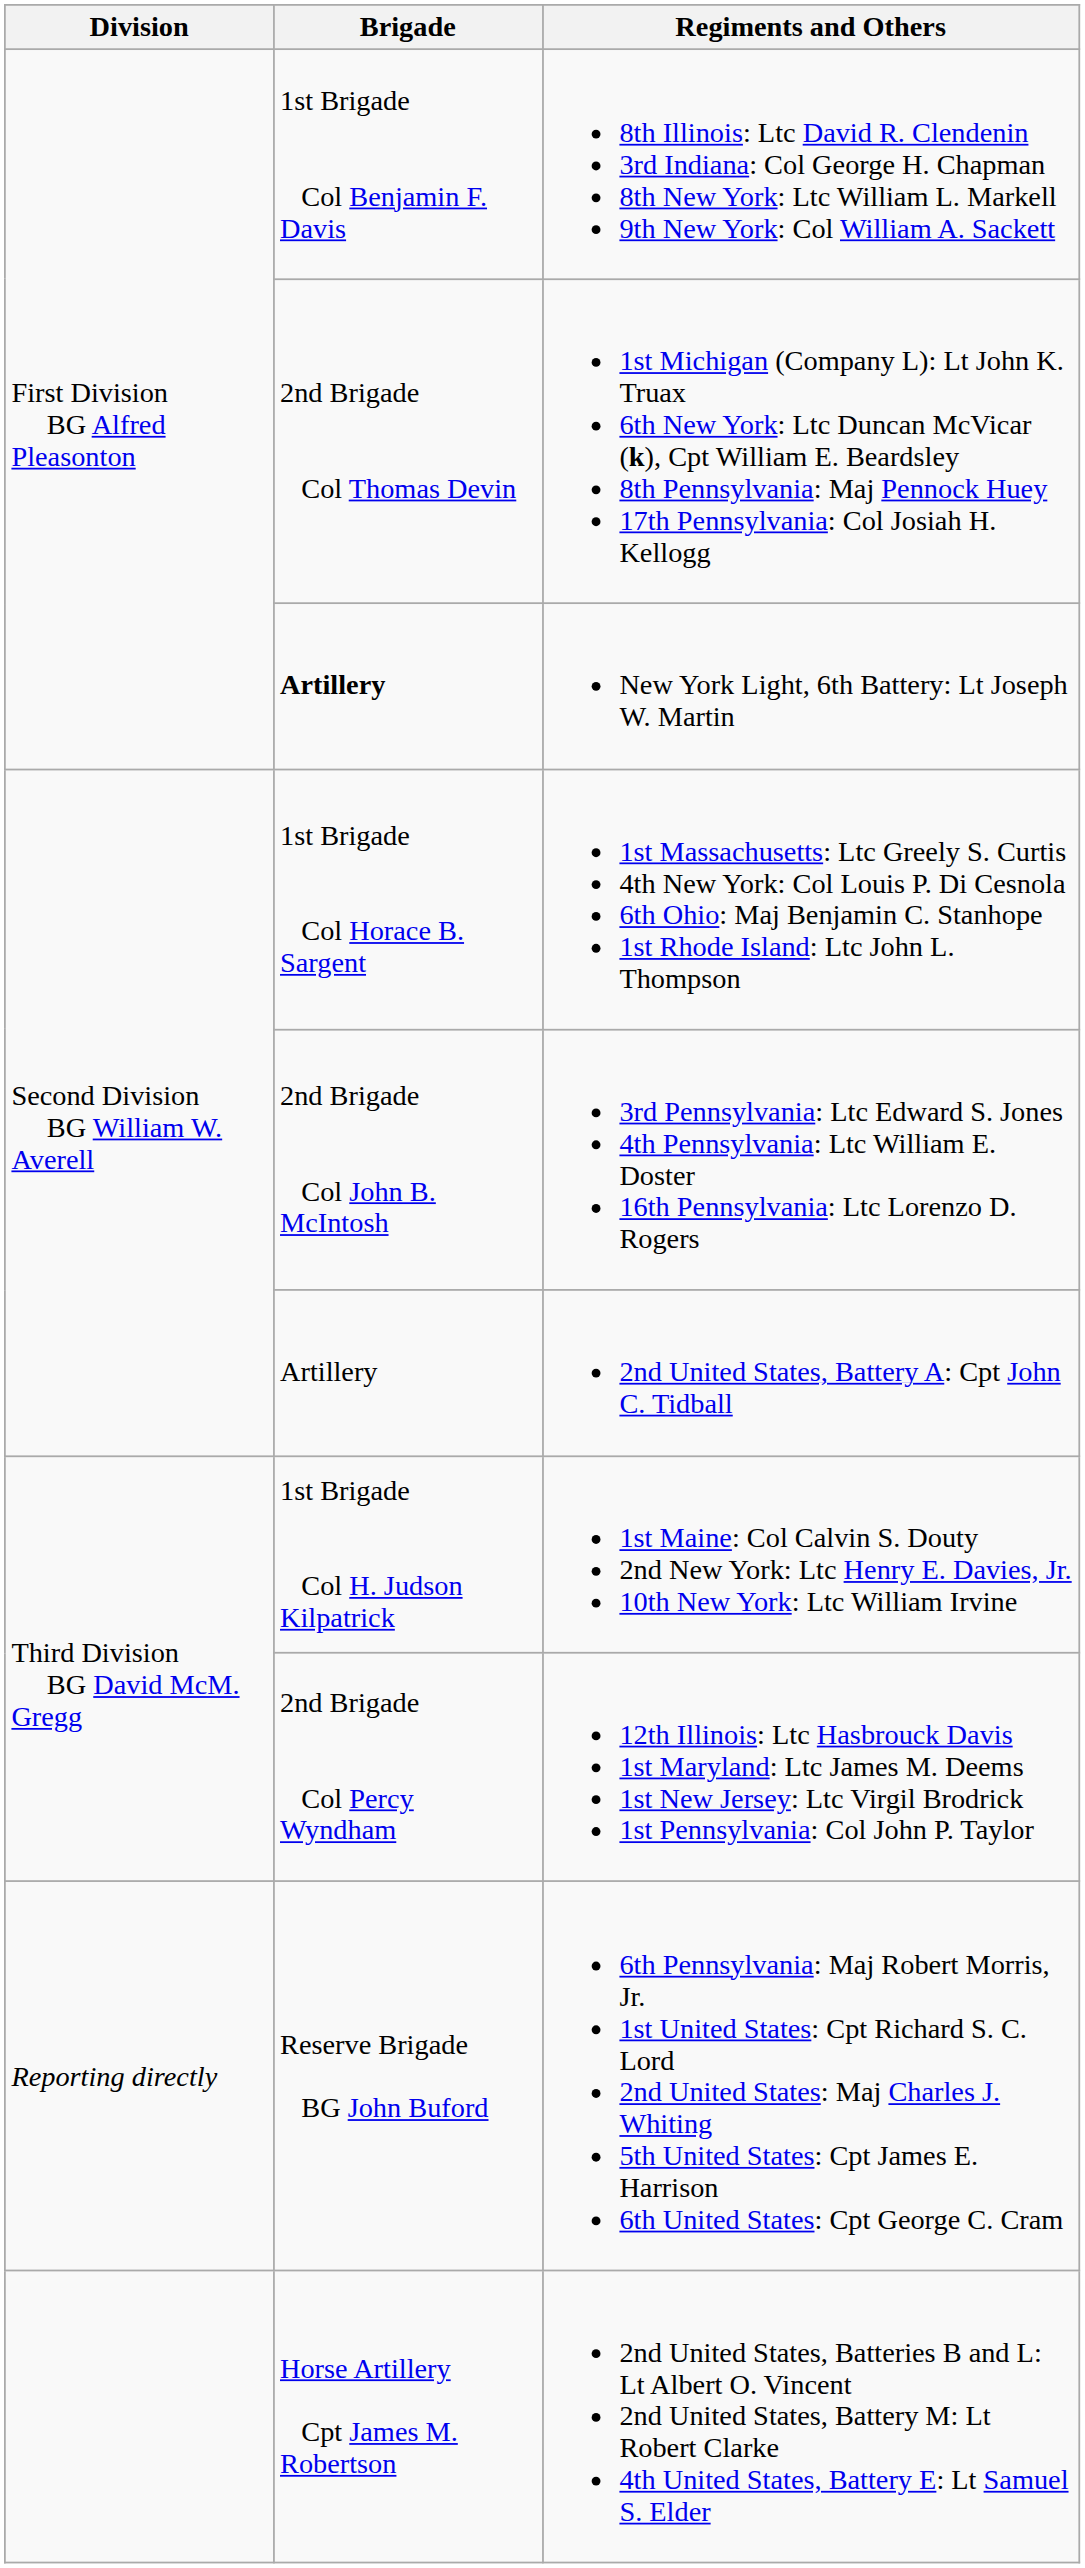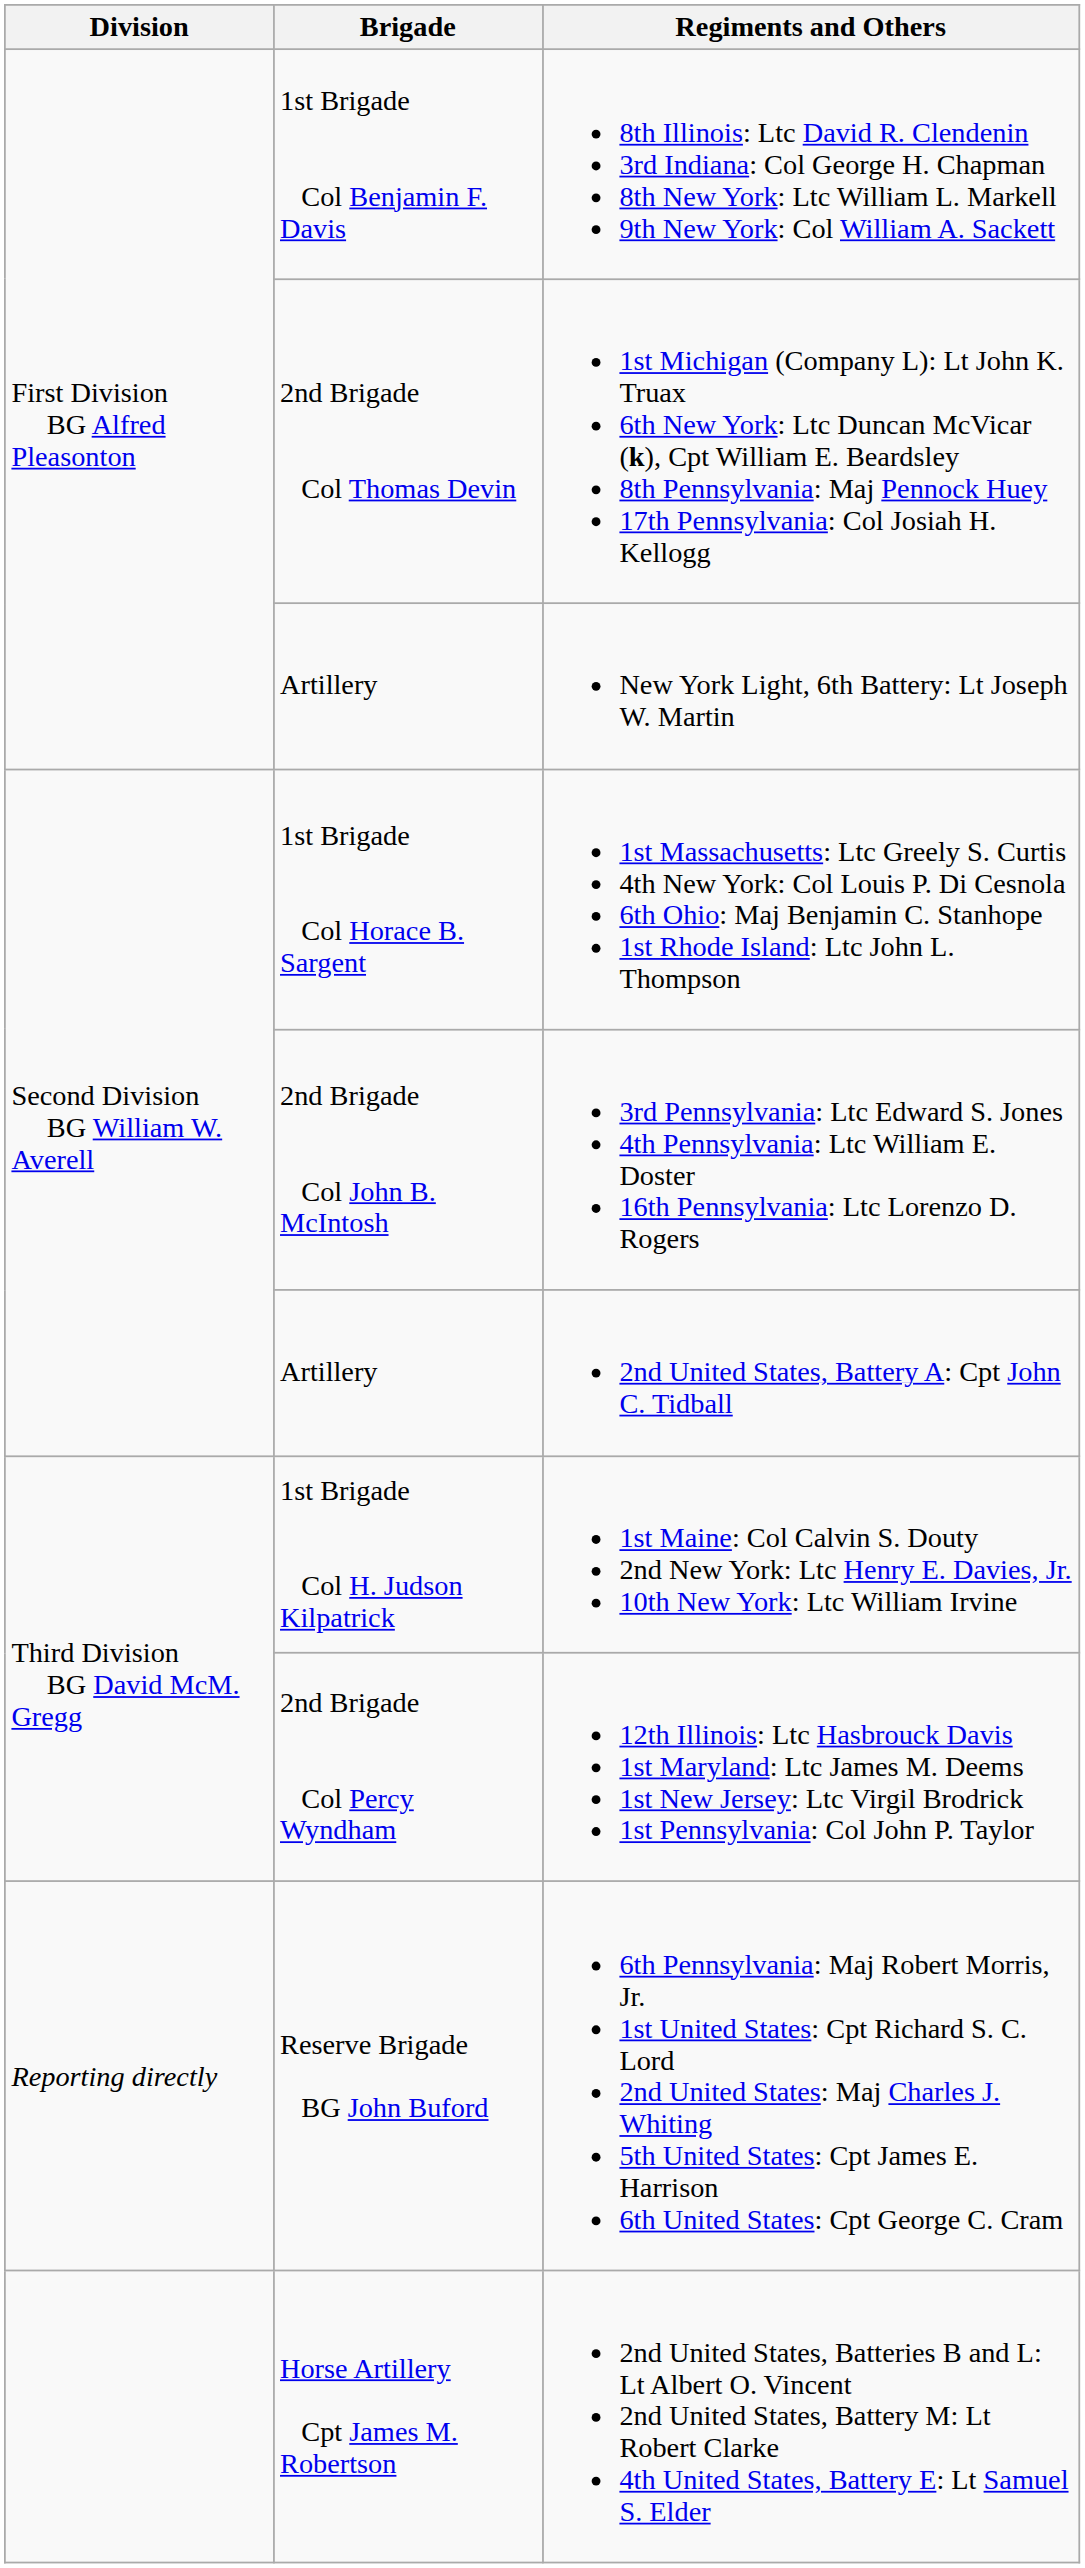(333, 685) bold -> (329, 685) normal
